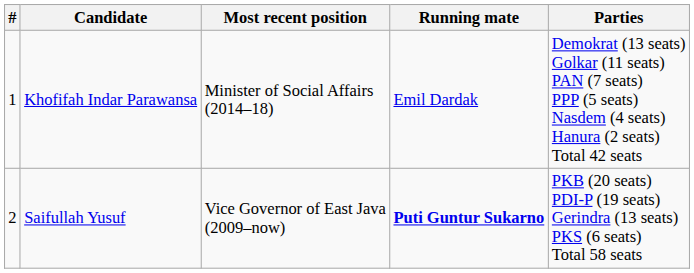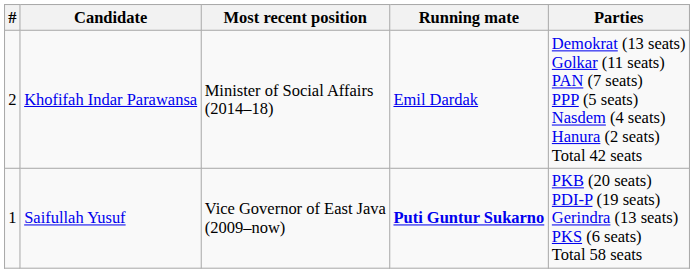(12, 99) 1 -> (12, 99) 2
(12, 218) 2 -> (12, 218) 1
